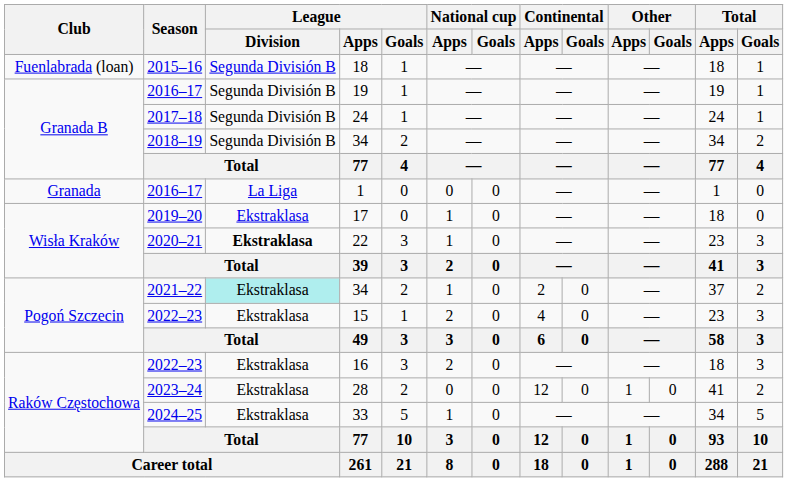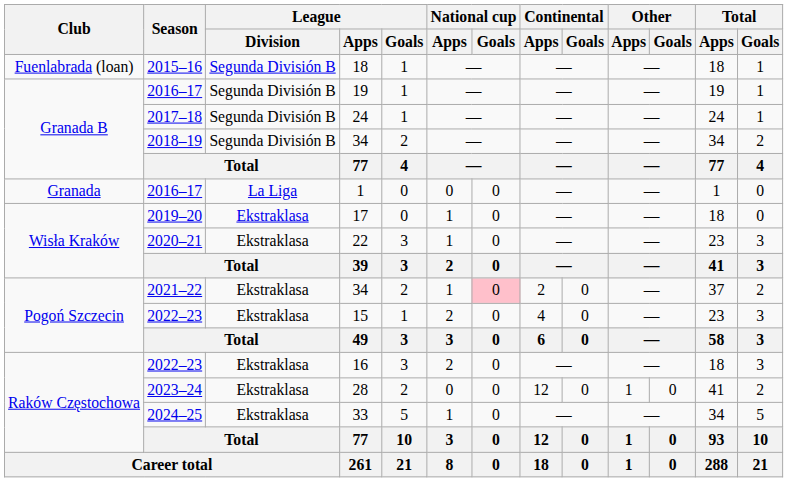(273, 240) bold -> (273, 240) normal
(273, 290) paleturquoise background -> (273, 290) no background
(496, 290) no background -> (496, 290) pink background
